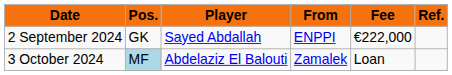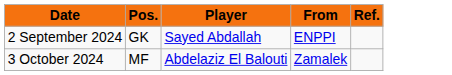- column: (383, 15)
(139, 59) lightblue background -> (139, 59) no background
